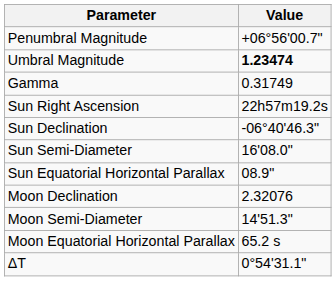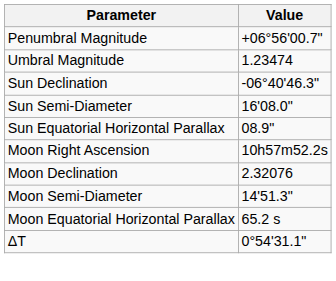(267, 60) bold -> (267, 60) normal
- row: (33, 83)
- row: (73, 106)
+ row: (79, 151)
